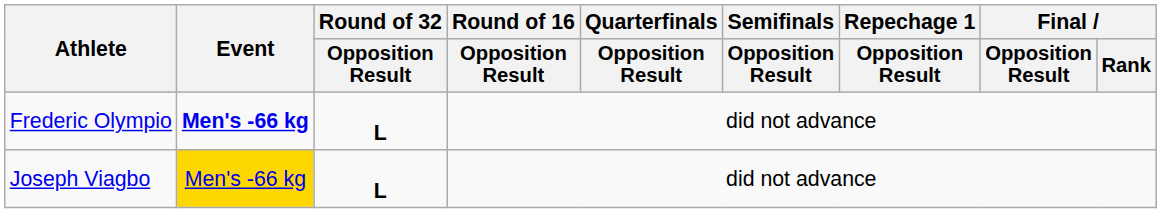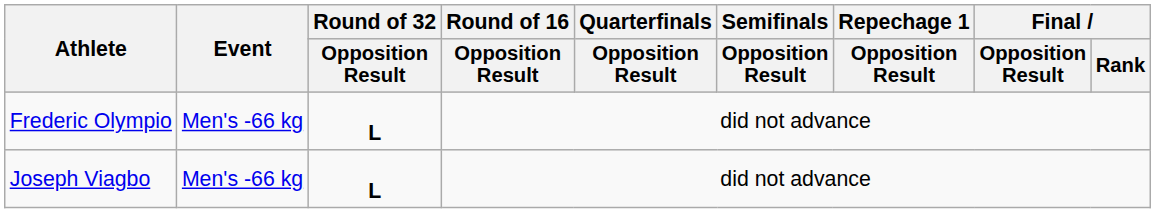(245, 121) bold -> (243, 121) normal
(245, 179) gold background -> (243, 179) no background
